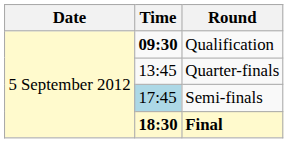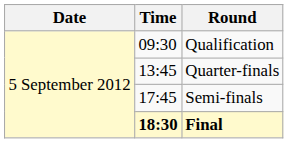(158, 44) bold -> (158, 44) normal
(158, 97) lightblue background -> (158, 97) no background
